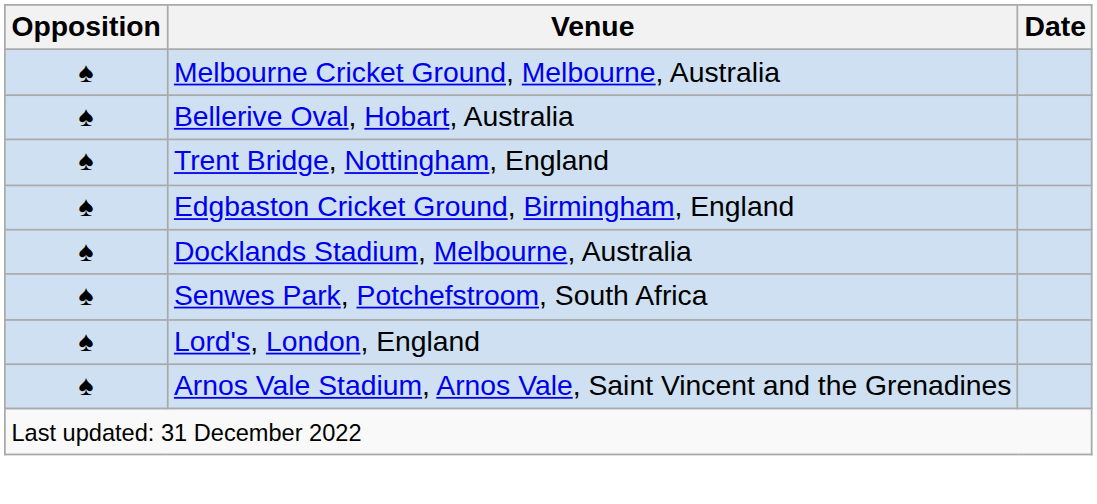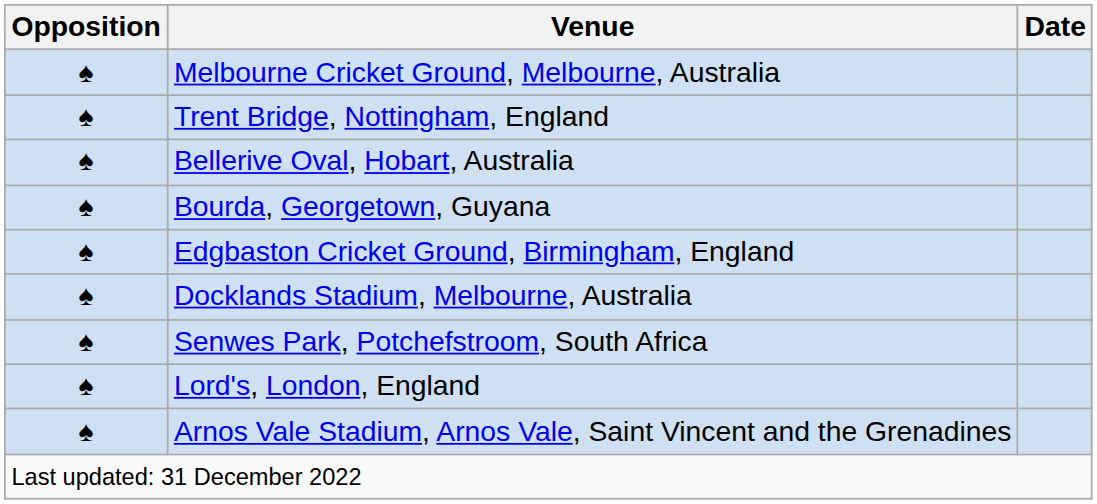rows swapped: (391, 161) <-> (374, 116)
+ row: (362, 206)
